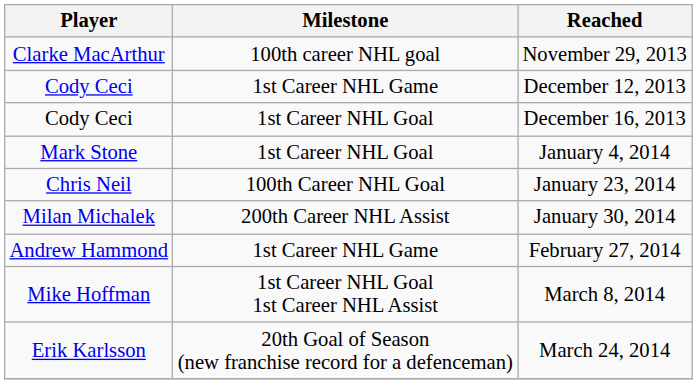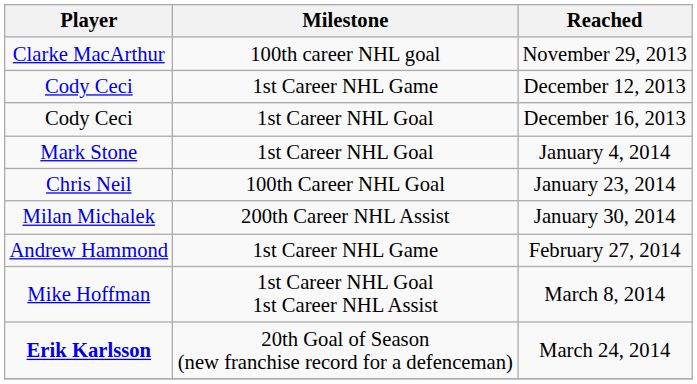(89, 350) normal -> (89, 350) bold
